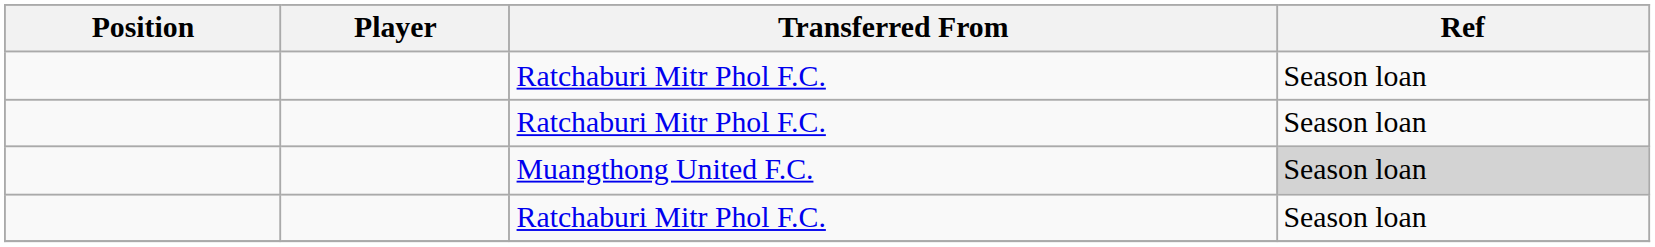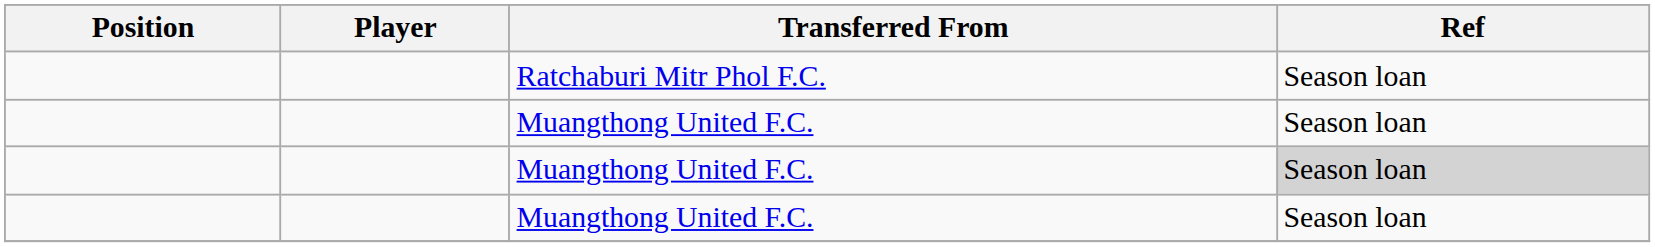(671, 122) Ratchaburi Mitr Phol F.C. -> (665, 122) Muangthong United F.C.
(671, 216) Ratchaburi Mitr Phol F.C. -> (665, 216) Muangthong United F.C.
